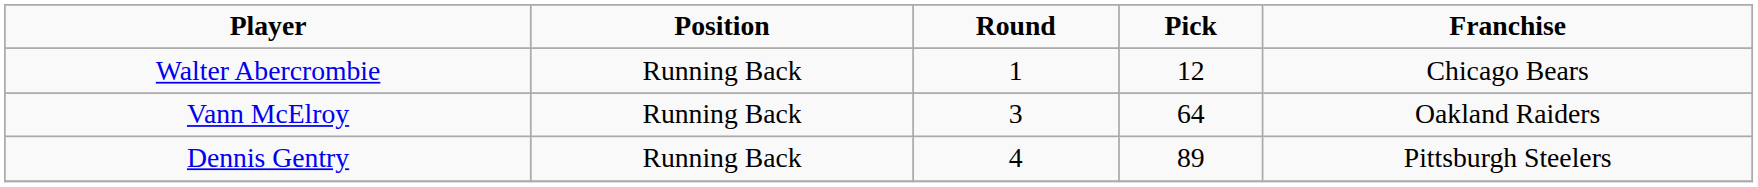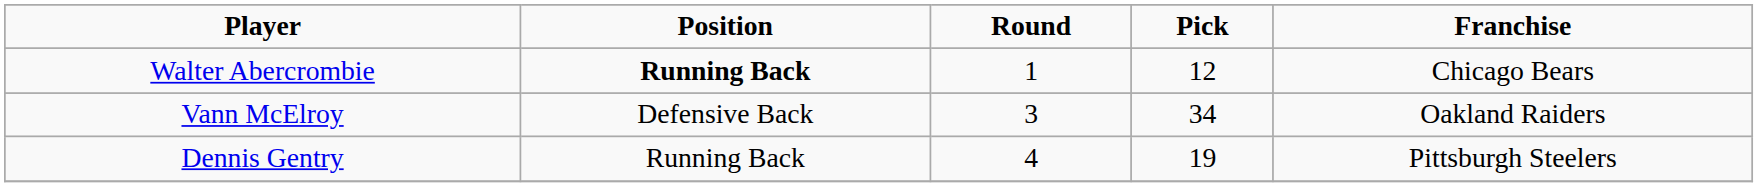(722, 70) normal -> (725, 70) bold
(722, 114) Running Back -> (725, 114) Defensive Back
(1191, 114) 64 -> (1202, 114) 34
(1191, 158) 89 -> (1202, 158) 19
